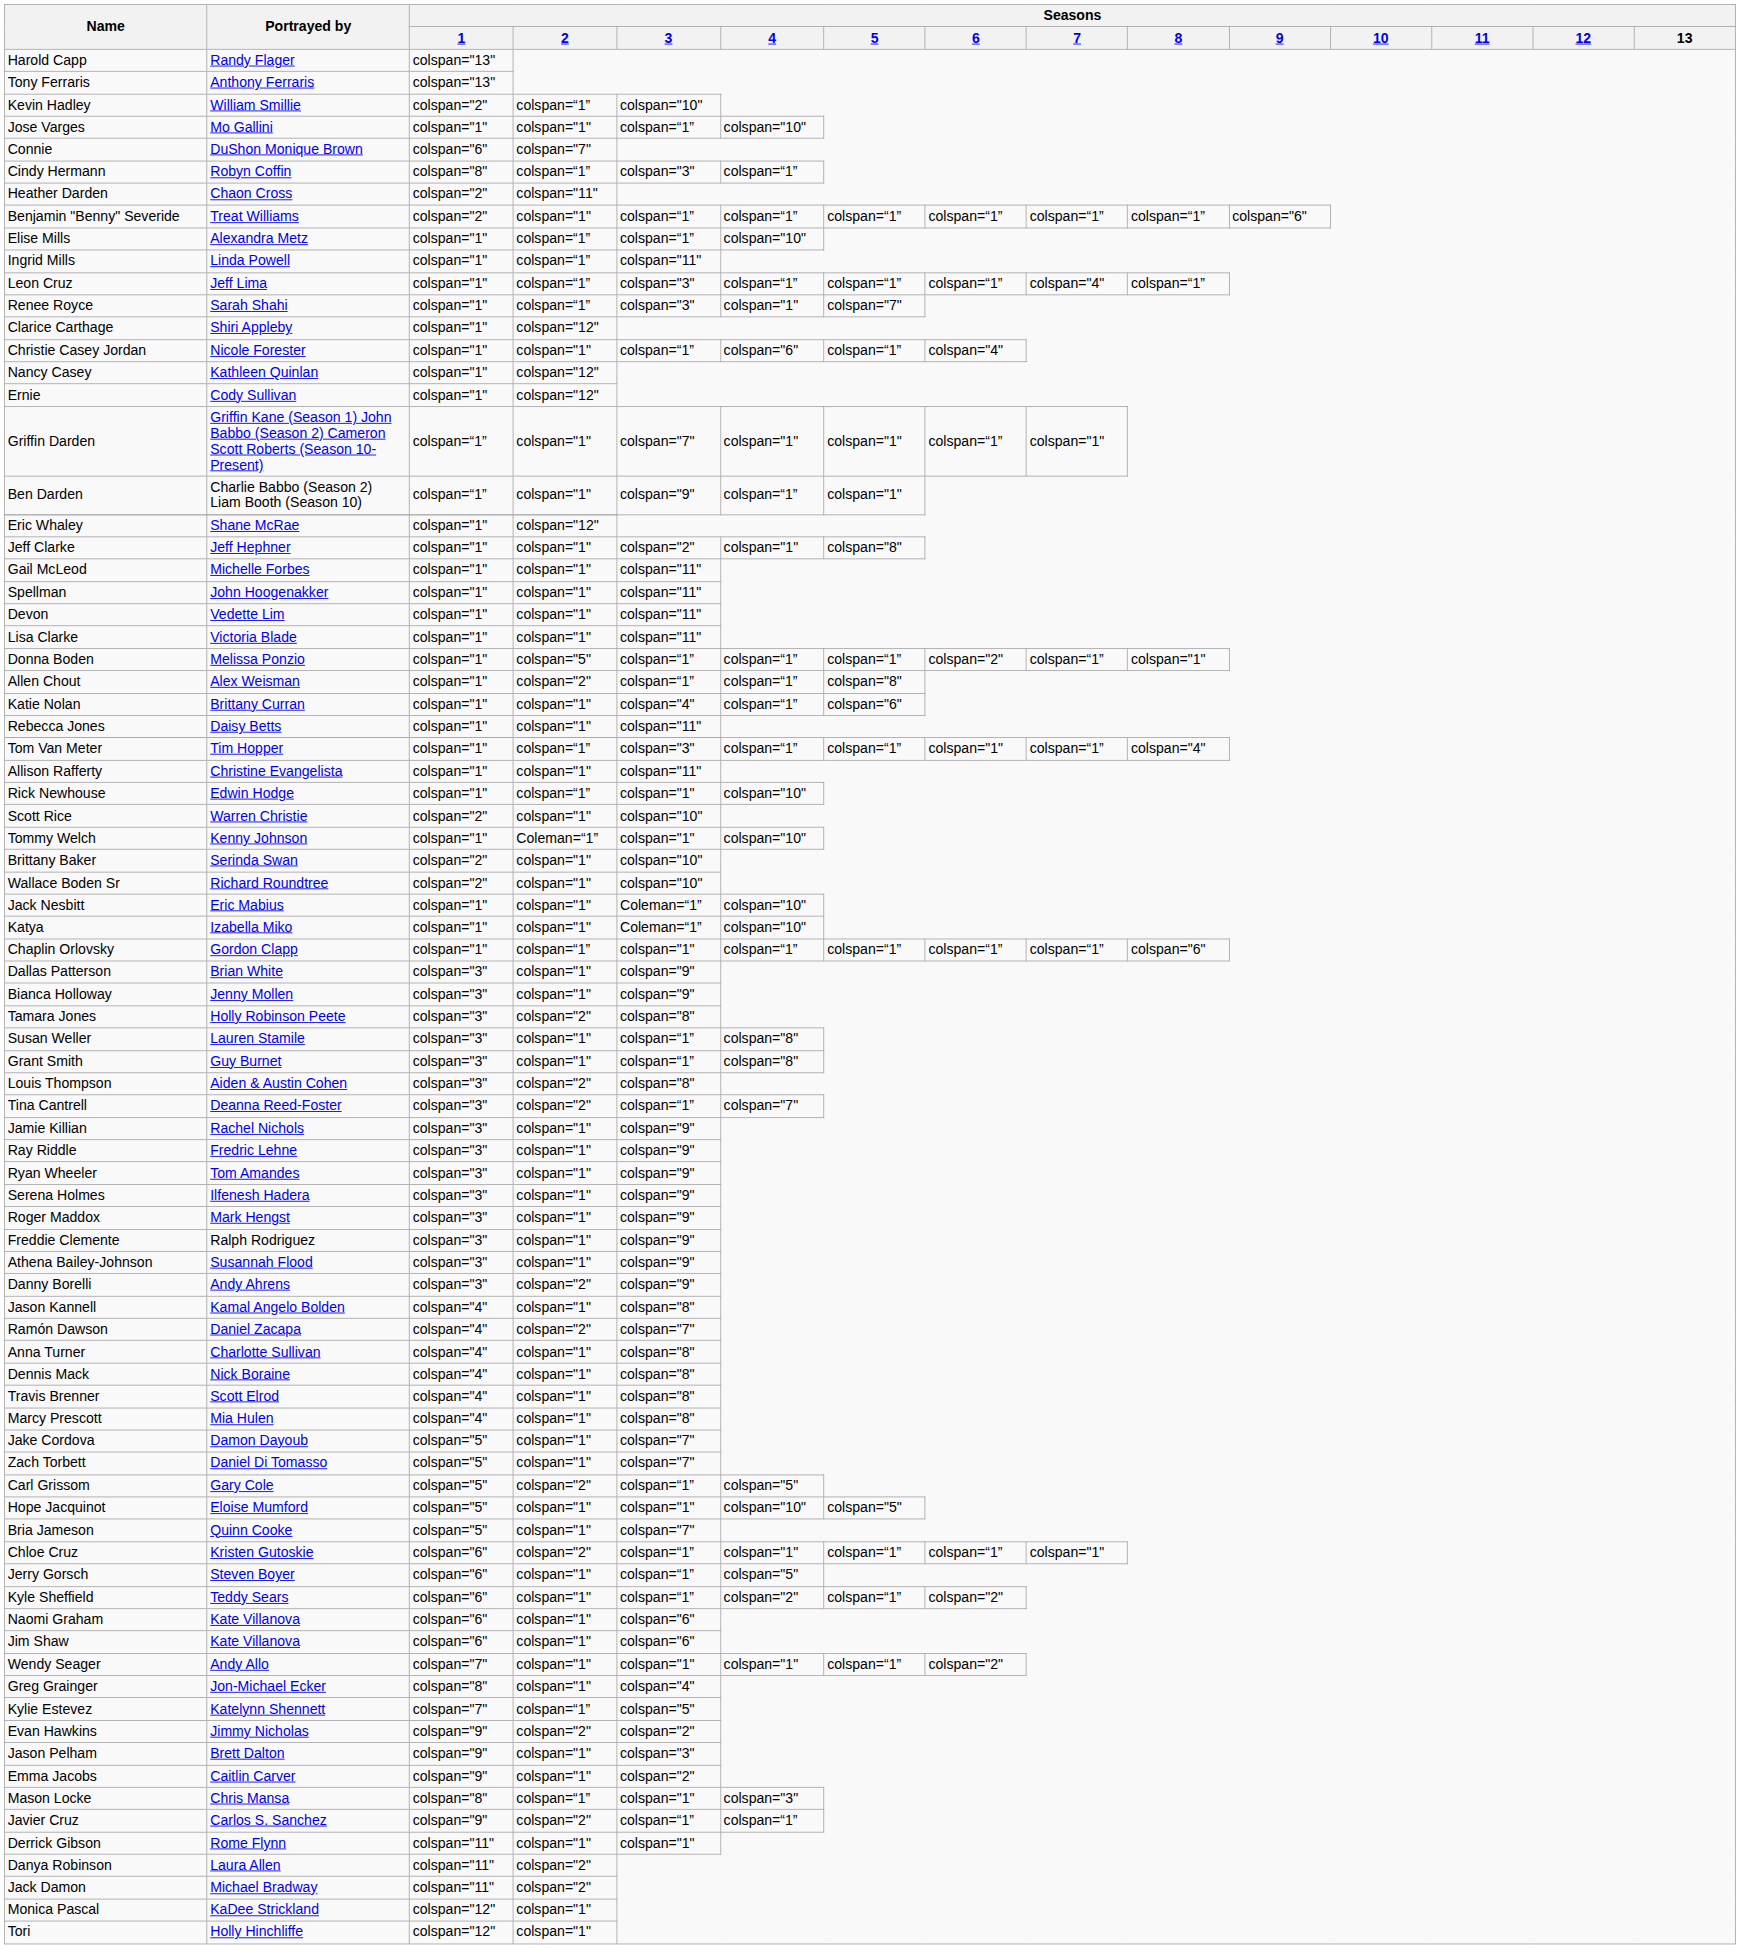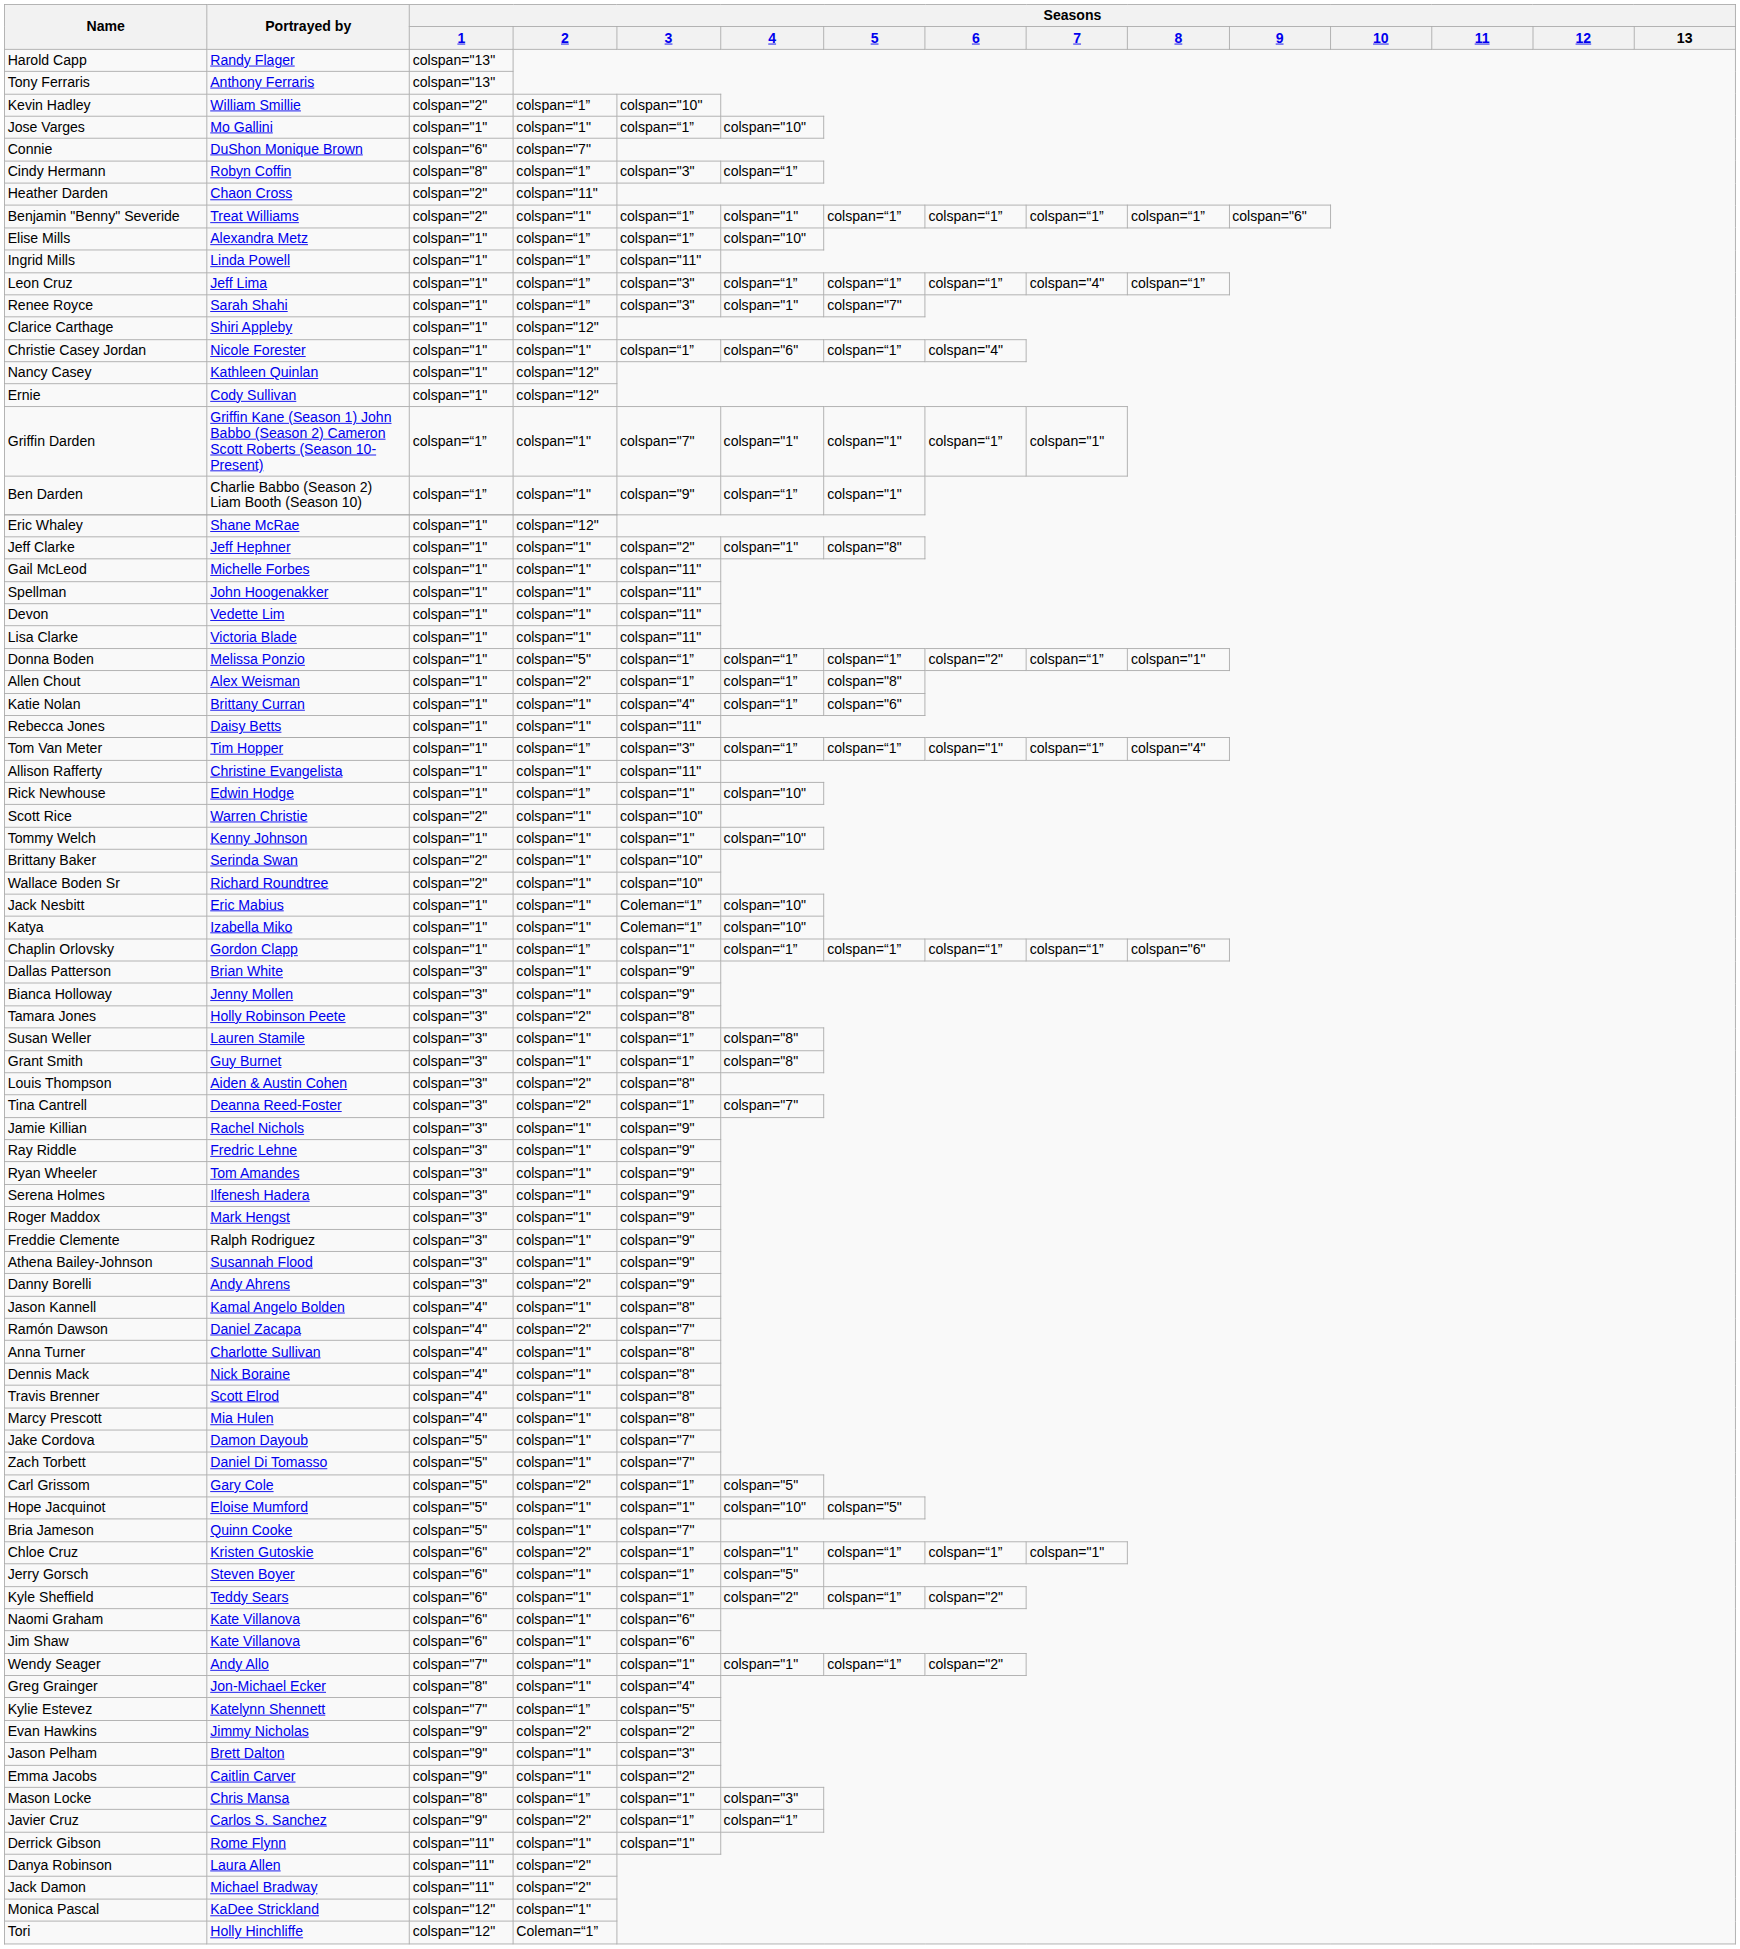(761, 216) colspan=“1” -> (761, 216) colspan="1"
(557, 838) Coleman=“1” -> (554, 838) colspan="1"
(554, 1932) colspan="1" -> (557, 1932) Coleman=“1”
